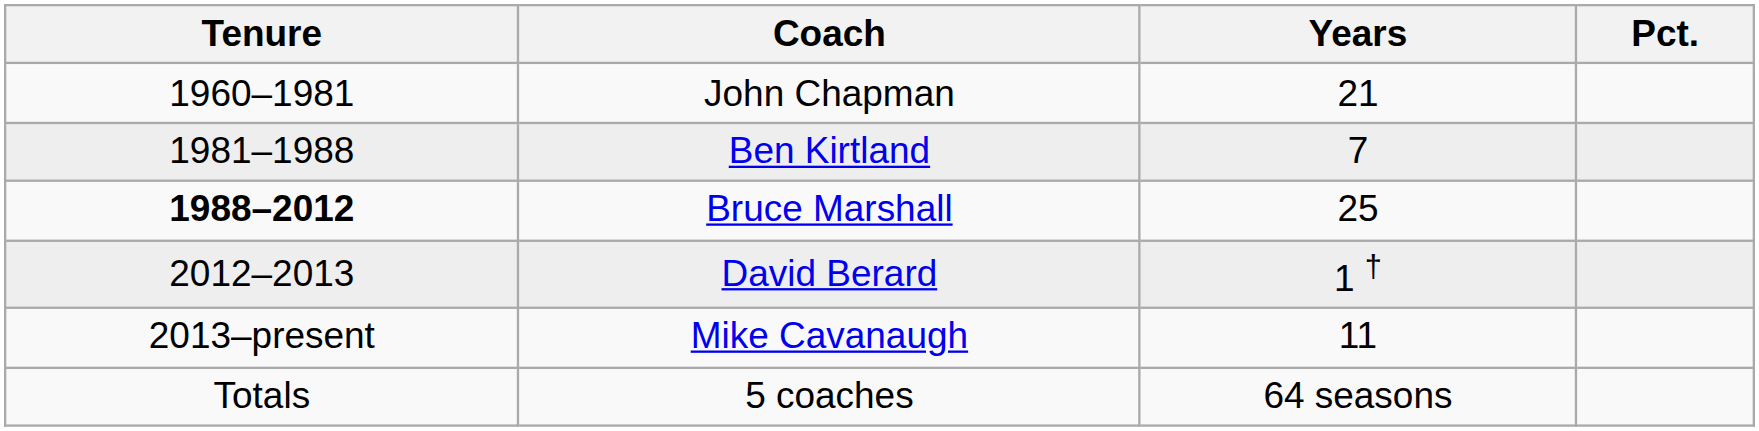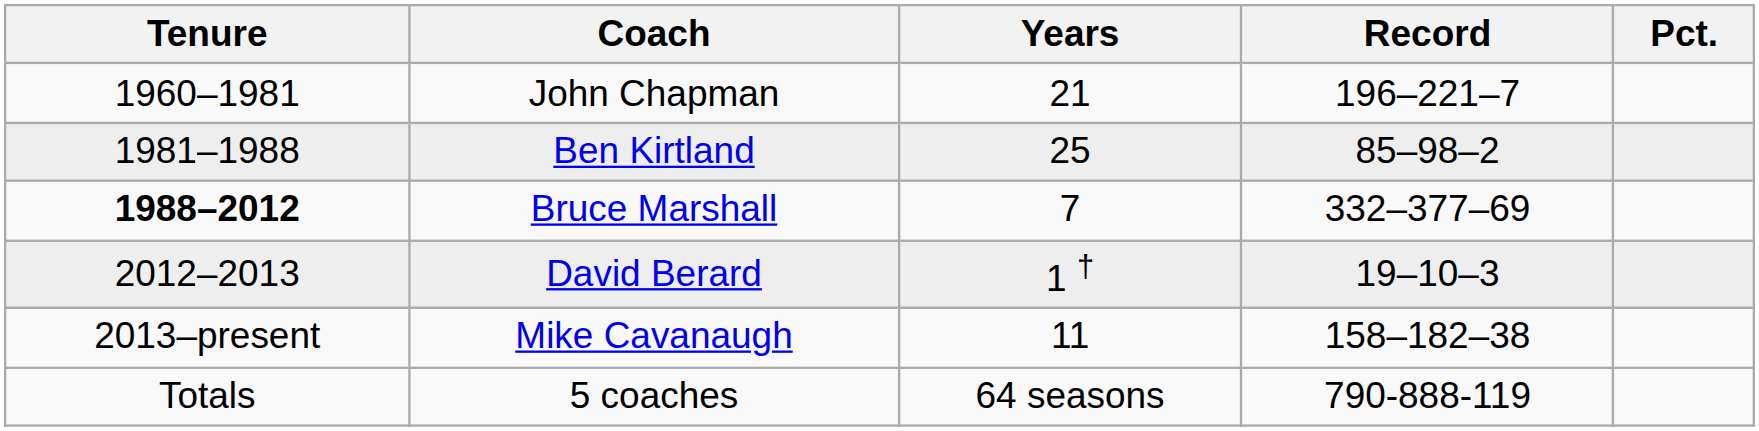+ column: (1428, 33)
(1358, 151) 7 -> (1070, 151) 25
(1358, 209) 25 -> (1070, 209) 7
